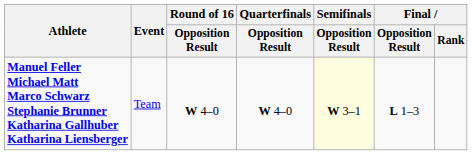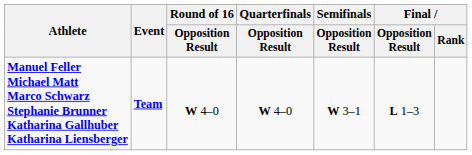(147, 103) normal -> (148, 103) bold
(344, 111) lightyellow background -> (344, 111) no background
